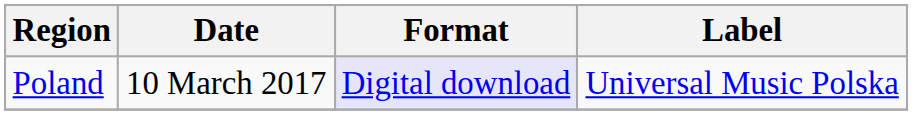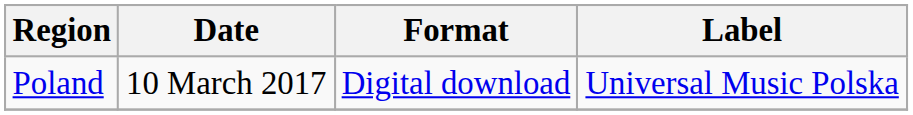(456, 82) lavender background -> (456, 82) no background
